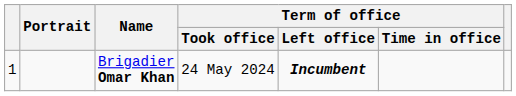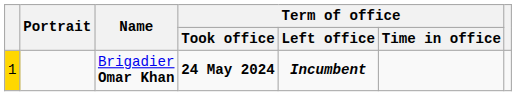(12, 70) no background -> (12, 70) gold background
(228, 70) normal -> (228, 70) bold
